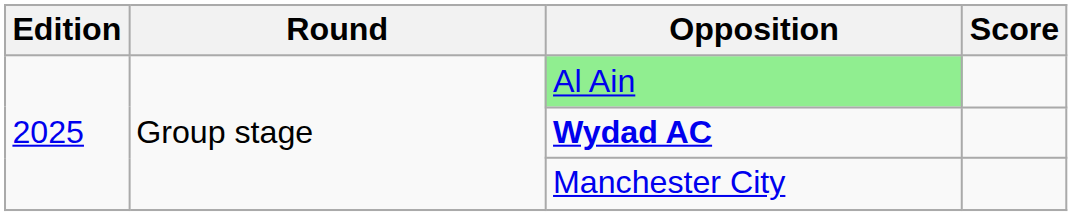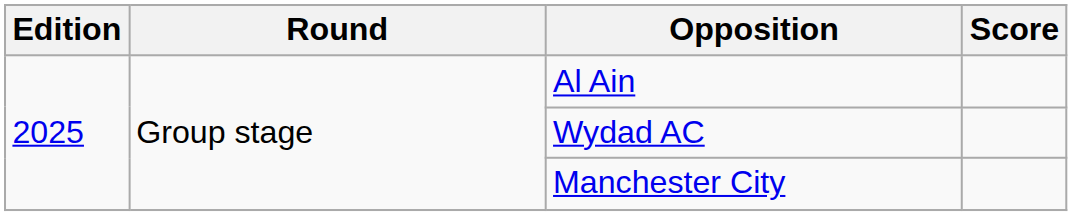(594, 81) lightgreen background -> (594, 81) no background
(633, 132) bold -> (629, 132) normal
